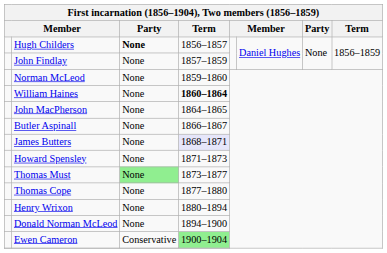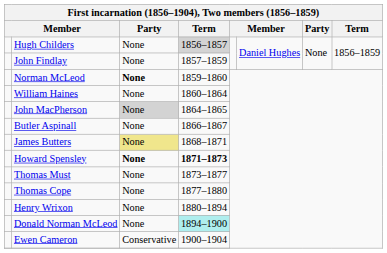(134, 45) bold -> (133, 45) normal
(204, 45) no background -> (204, 45) lightgrey background
(133, 77) normal -> (134, 77) bold
(204, 93) bold -> (204, 93) normal
(133, 110) no background -> (133, 110) lightgrey background
(133, 142) no background -> (133, 142) khaki background
(204, 142) lavender background -> (204, 142) no background
(133, 158) normal -> (134, 158) bold
(204, 158) normal -> (204, 158) bold
(133, 175) lightgreen background -> (133, 175) no background
(204, 223) no background -> (204, 223) paleturquoise background
(204, 239) lightgreen background -> (204, 239) no background
